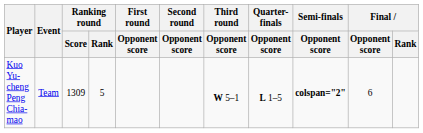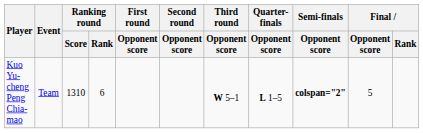(76, 93) 1309 -> (76, 93) 1310
(102, 93) 5 -> (102, 93) 6
(370, 93) 6 -> (370, 93) 5
